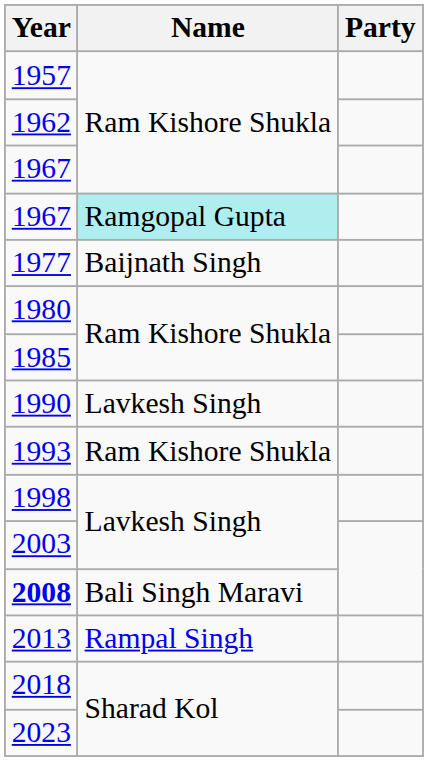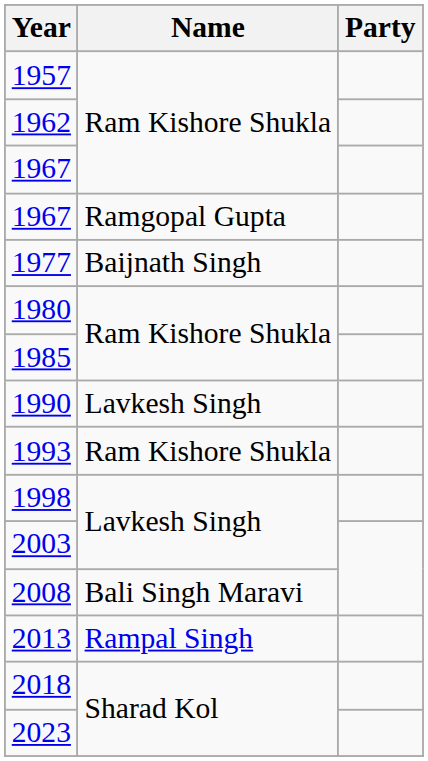(185, 215) paleturquoise background -> (185, 215) no background
(41, 591) bold -> (41, 591) normal
